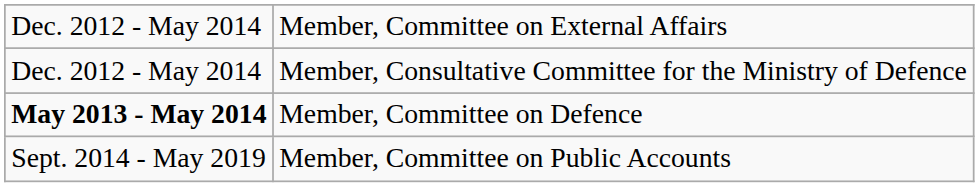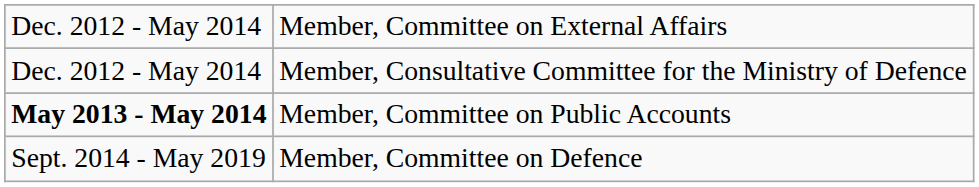(461, 114) Member, Committee on Defence -> (505, 114) Member, Committee on Public Accounts
(505, 158) Member, Committee on Public Accounts -> (461, 158) Member, Committee on Defence
